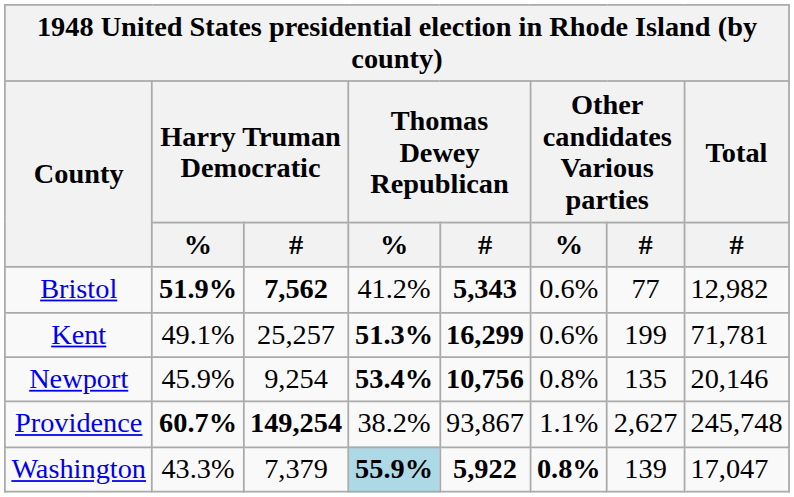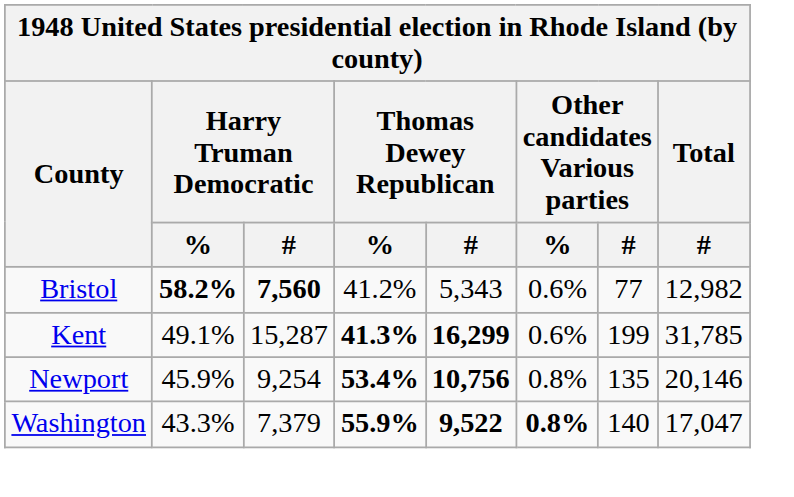(198, 289) 51.9% -> (198, 289) 58.2%
(296, 289) 7,562 -> (289, 289) 7,560
(485, 289) bold -> (471, 289) normal
(296, 334) 25,257 -> (289, 334) 15,287
(394, 334) 51.3% -> (380, 334) 41.3%
(729, 334) 71,781 -> (704, 334) 31,785
- row: (79, 423)
(394, 468) lightblue background -> (380, 423) no background
(485, 468) 5,922 -> (471, 423) 9,522
(646, 468) 139 -> (629, 423) 140
